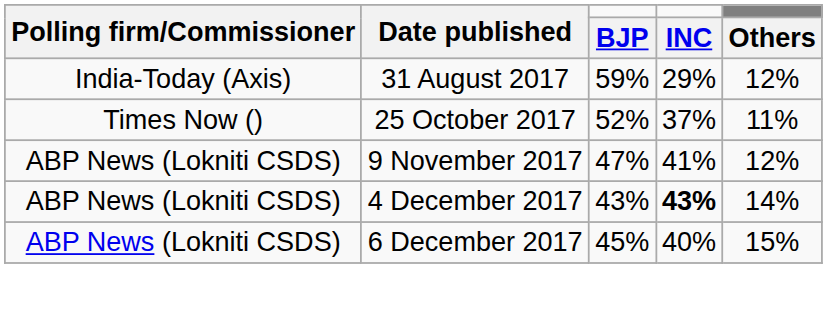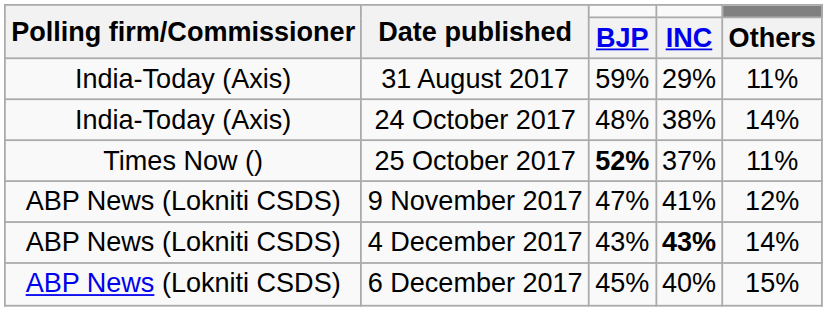(772, 78) 12% -> (772, 78) 11%
+ row: (475, 119)
(622, 119) normal -> (622, 160) bold
